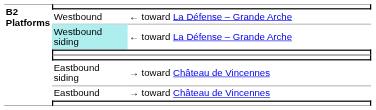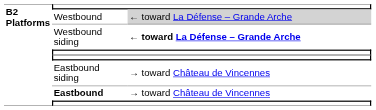(211, 16) no background -> (211, 16) lightgrey background
(78, 37) paleturquoise background -> (78, 37) no background
(211, 37) normal -> (215, 37) bold
(77, 93) normal -> (78, 93) bold
